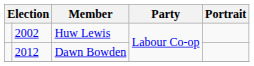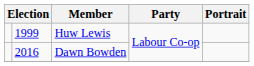(27, 33) 2002 -> (27, 33) 1999
(27, 52) 2012 -> (27, 52) 2016
